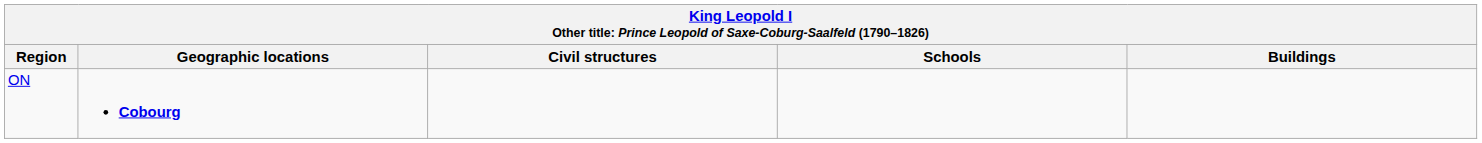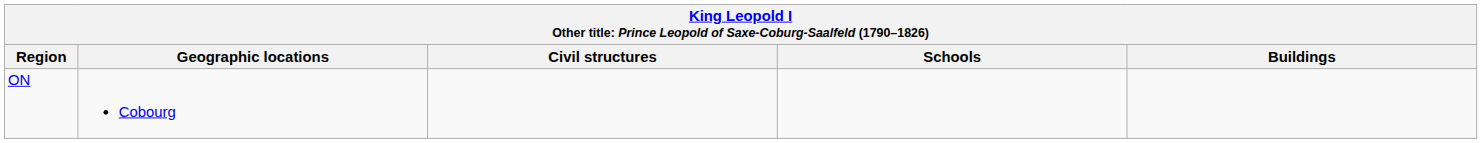(253, 112) bold -> (253, 112) normal
